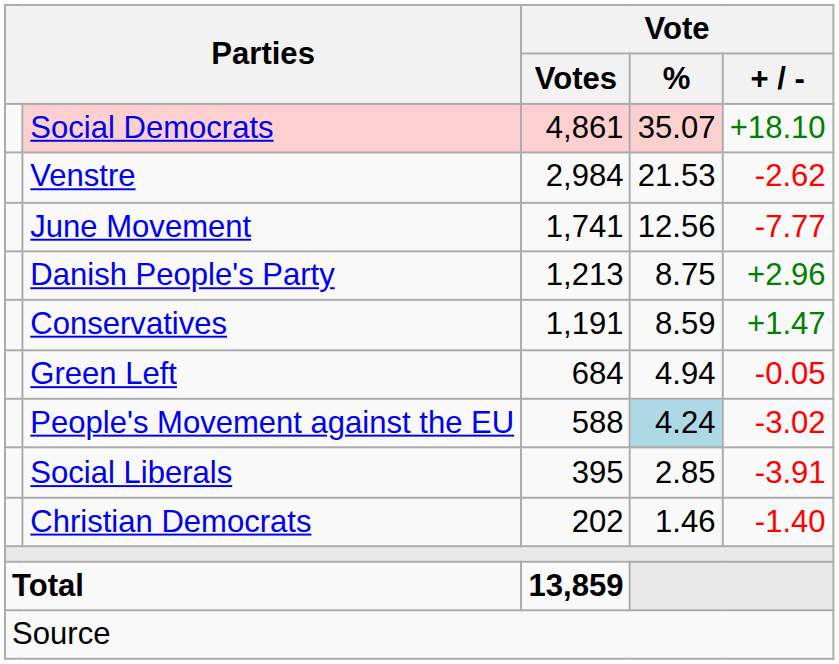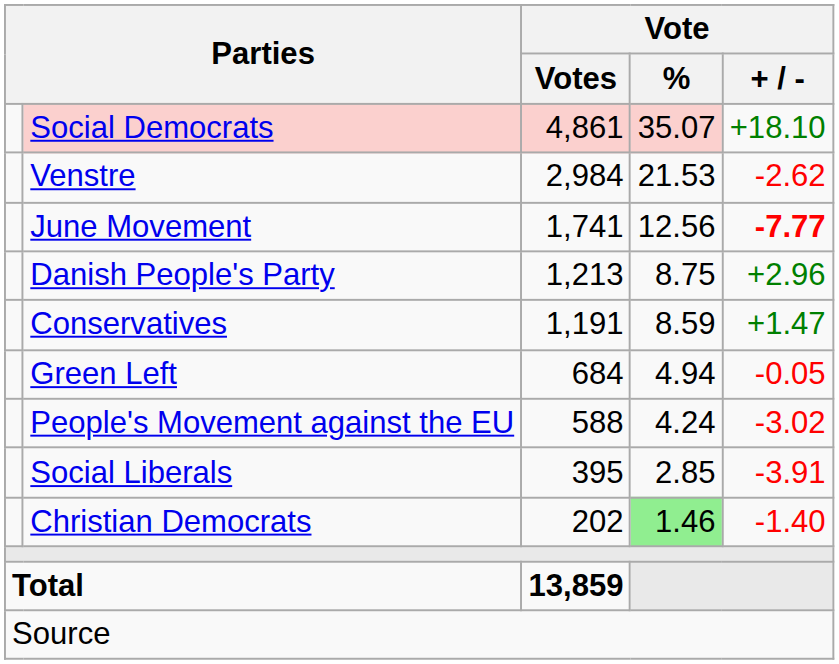(790, 226) normal -> (790, 226) bold
(685, 422) lightblue background -> (685, 422) no background
(685, 521) no background -> (685, 521) lightgreen background
